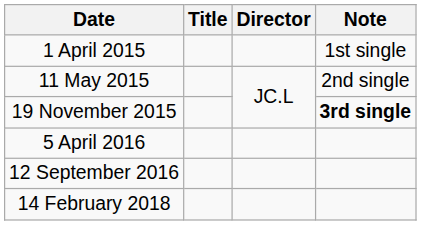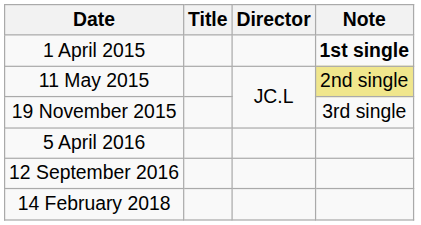(365, 50) normal -> (364, 50) bold
(365, 81) no background -> (364, 81) khaki background
(365, 111) bold -> (364, 111) normal
